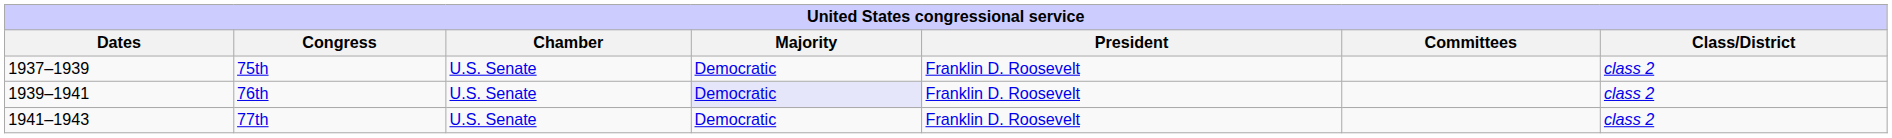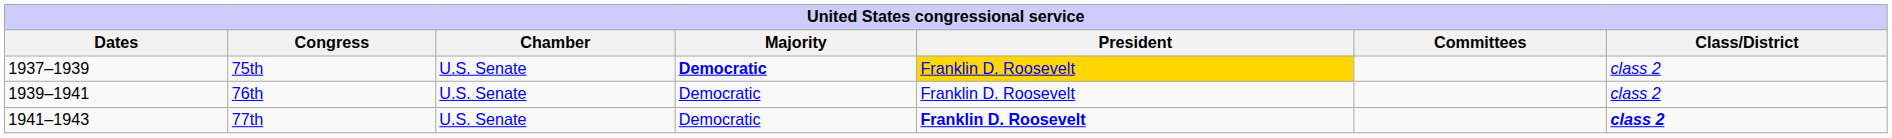(735, 68) normal -> (723, 68) bold
(1003, 68) no background -> (998, 68) gold background
(735, 94) lavender background -> (720, 94) no background
(1003, 119) normal -> (1003, 119) bold
(1629, 119) normal -> (1637, 119) bold
